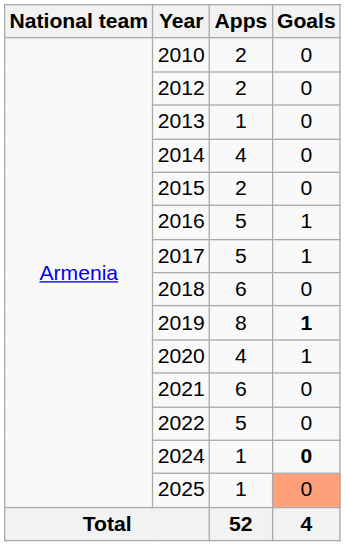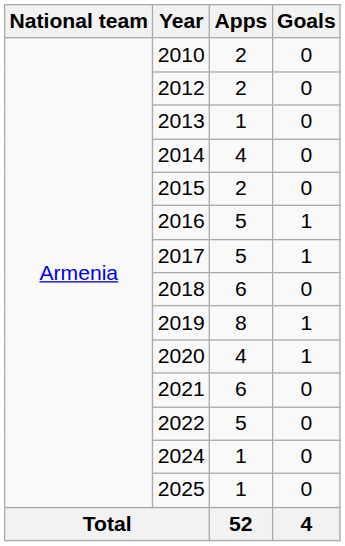(306, 322) bold -> (306, 322) normal
(306, 456) bold -> (306, 456) normal
(306, 490) lightsalmon background -> (306, 490) no background
